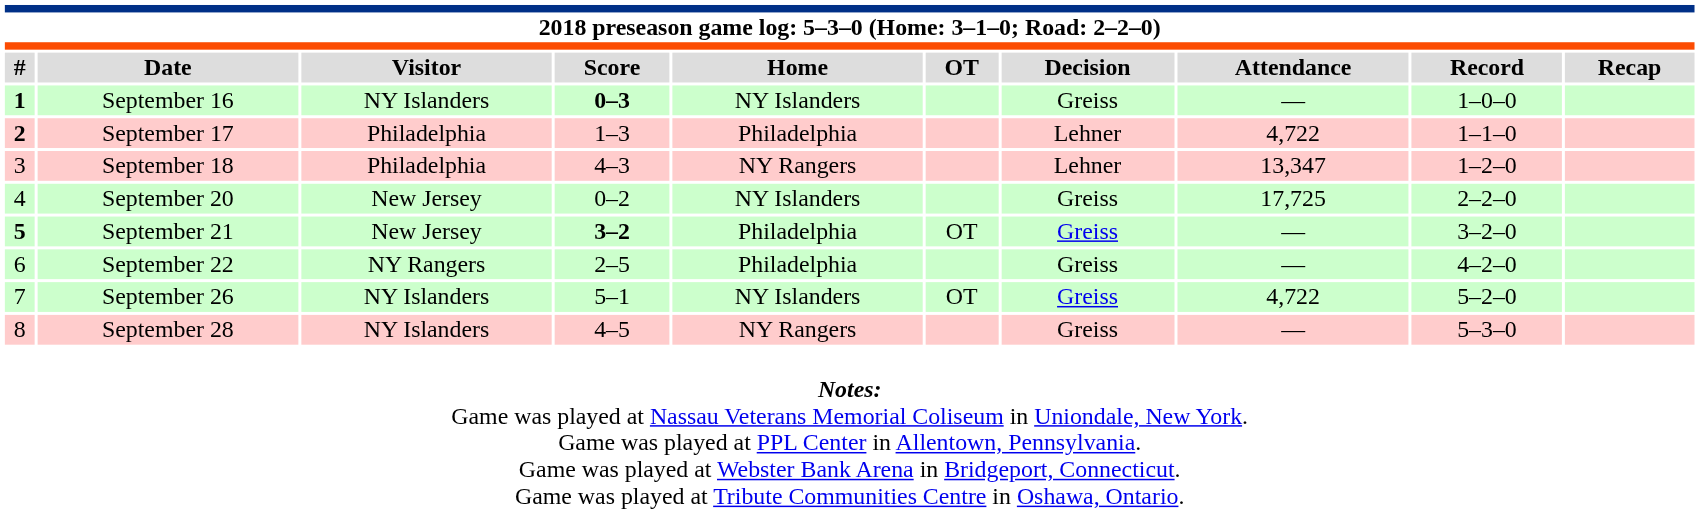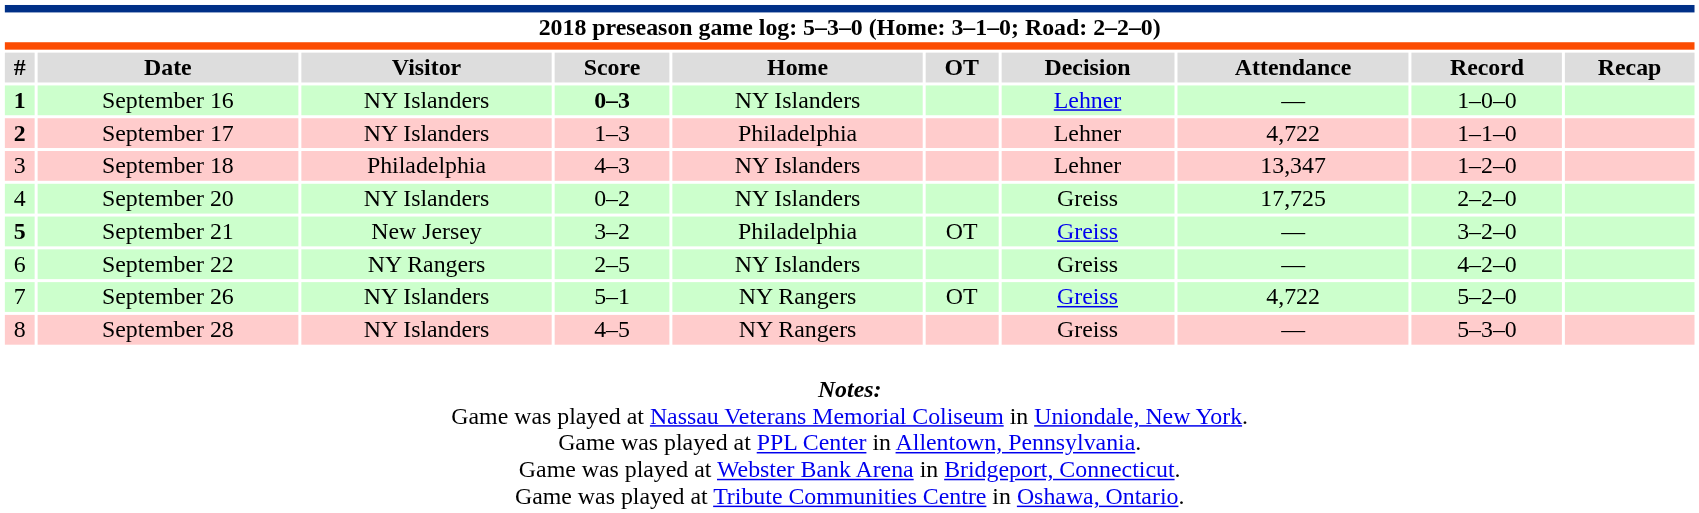(1088, 100) Greiss -> (1088, 100) Lehner
(426, 132) Philadelphia -> (426, 132) NY Islanders
(798, 165) NY Rangers -> (798, 165) NY Islanders
(426, 198) New Jersey -> (426, 198) NY Islanders
(612, 231) bold -> (612, 231) normal
(798, 263) Philadelphia -> (798, 263) NY Islanders
(798, 296) NY Islanders -> (798, 296) NY Rangers
